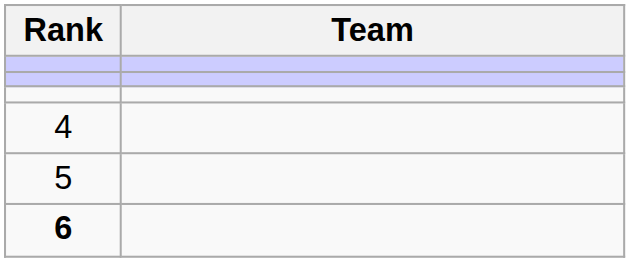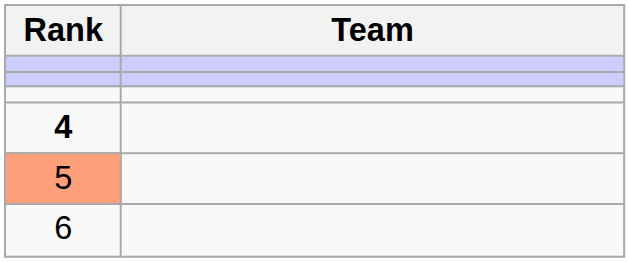(63, 126) normal -> (63, 126) bold
(63, 178) no background -> (63, 178) lightsalmon background
(63, 229) bold -> (63, 229) normal
